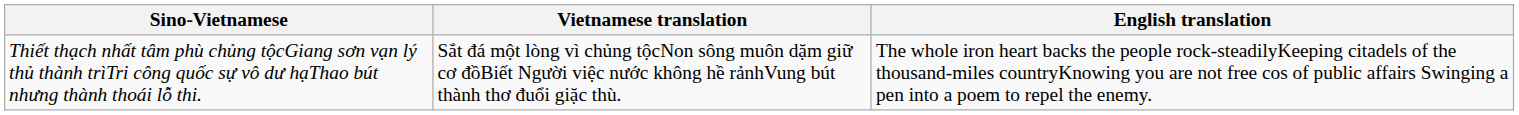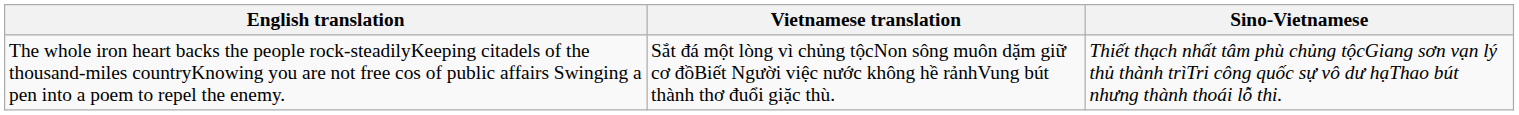columns swapped: (219, 19) <-> (1192, 19)
